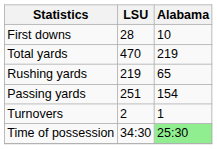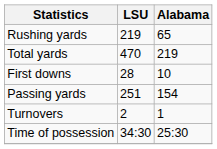rows swapped: (39, 34) <-> (47, 74)
(173, 133) lightgreen background -> (173, 133) no background
